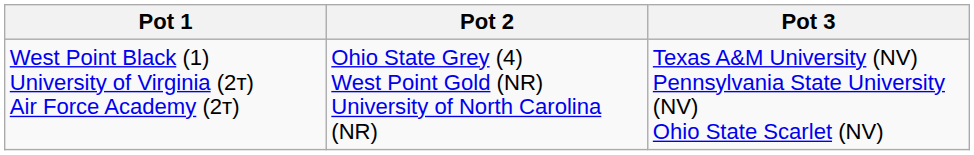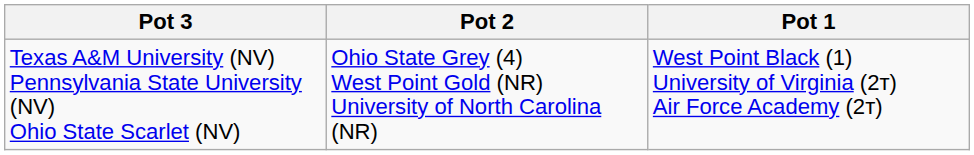columns swapped: (165, 22) <-> (809, 22)
